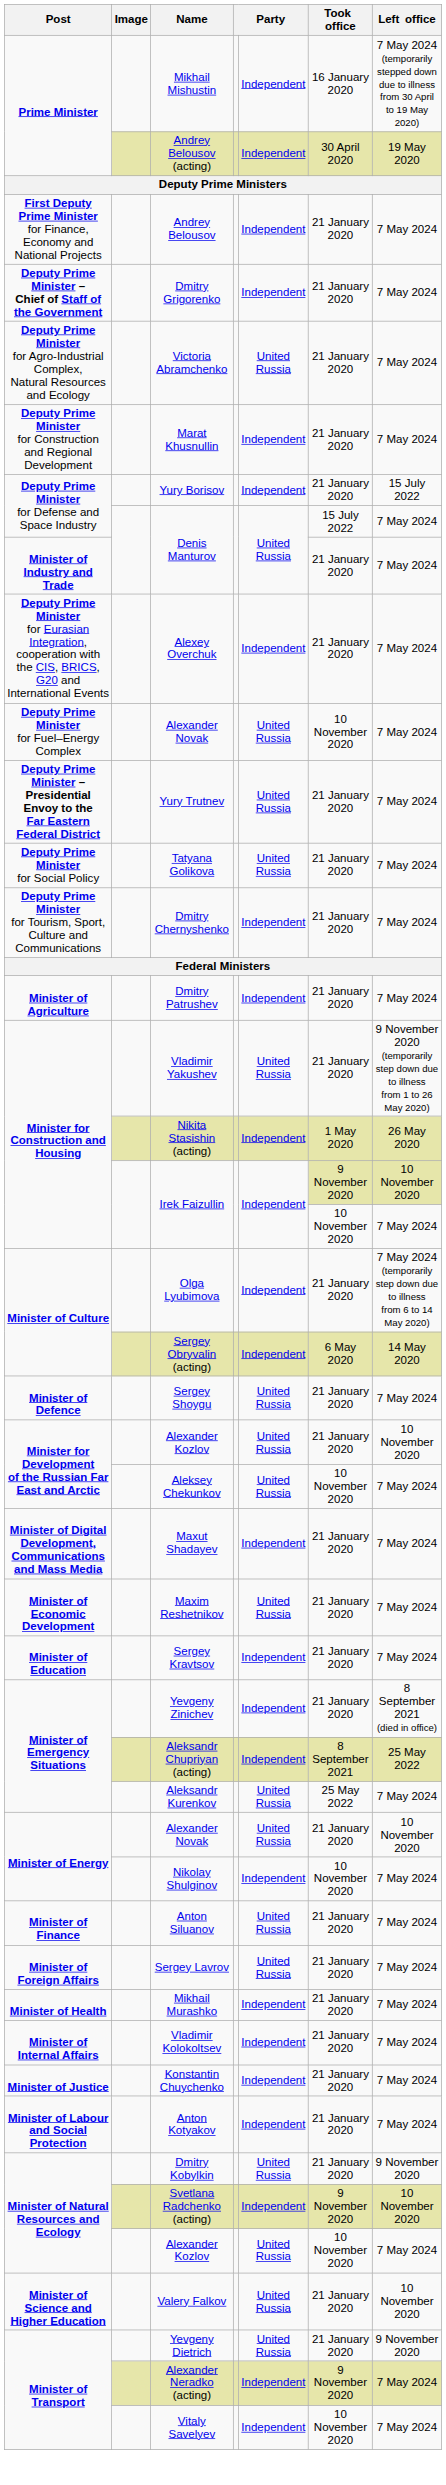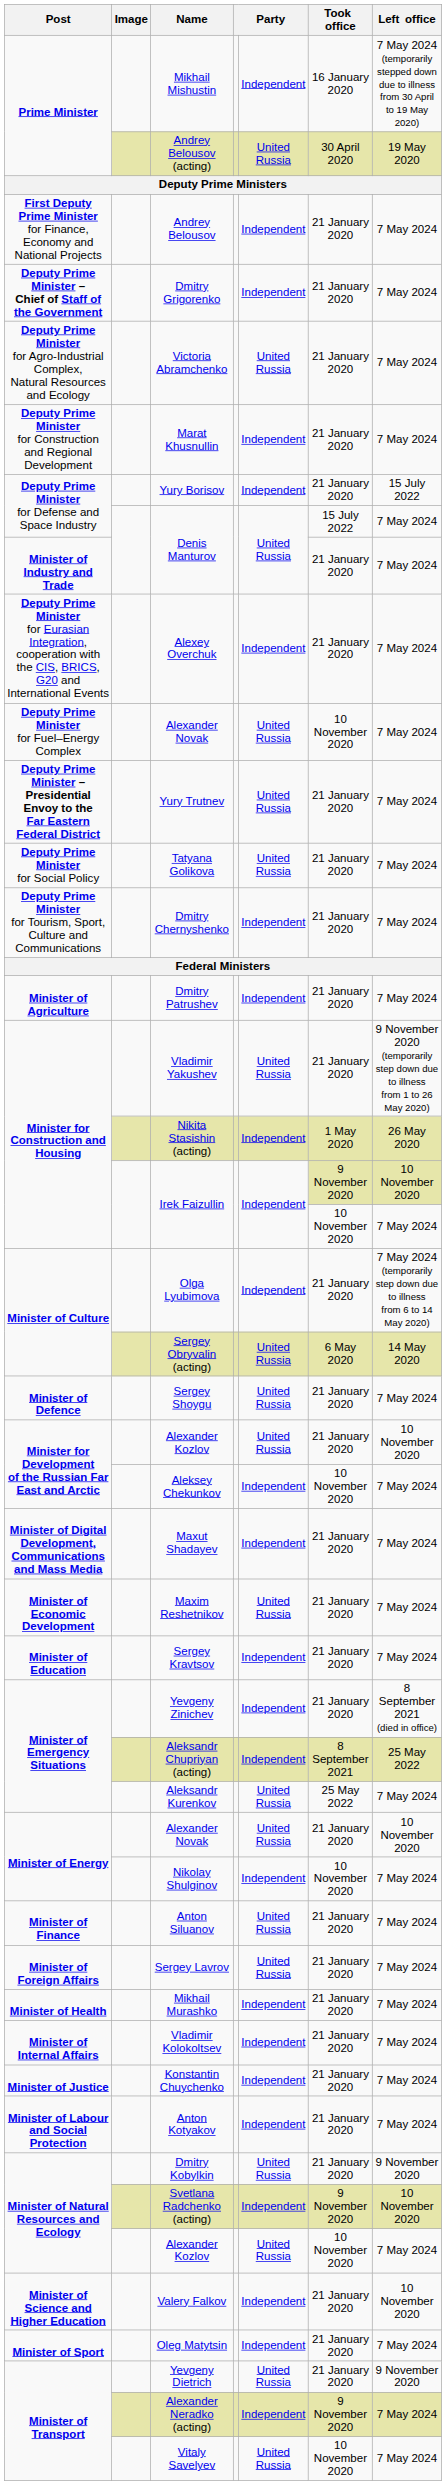(273, 153) Independent -> (273, 153) United Russia
(273, 1354) Independent -> (273, 1354) United Russia
(273, 1486) United Russia -> (273, 1486) Independent
(273, 2301) United Russia -> (273, 2301) Independent
+ row: (58, 2352)
(273, 2427) Independent -> (273, 2458) United Russia
